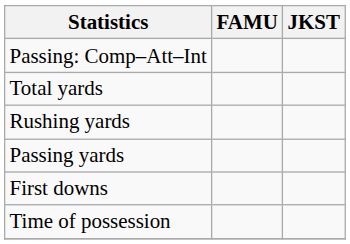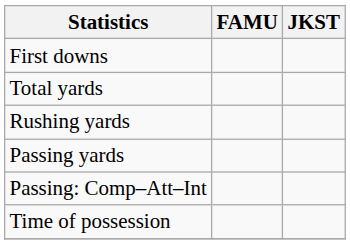rows swapped: (59, 188) <-> (108, 55)
